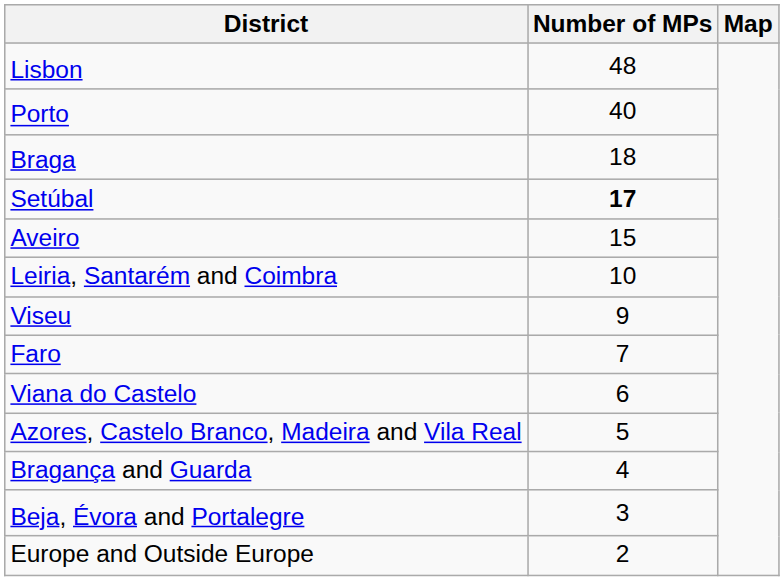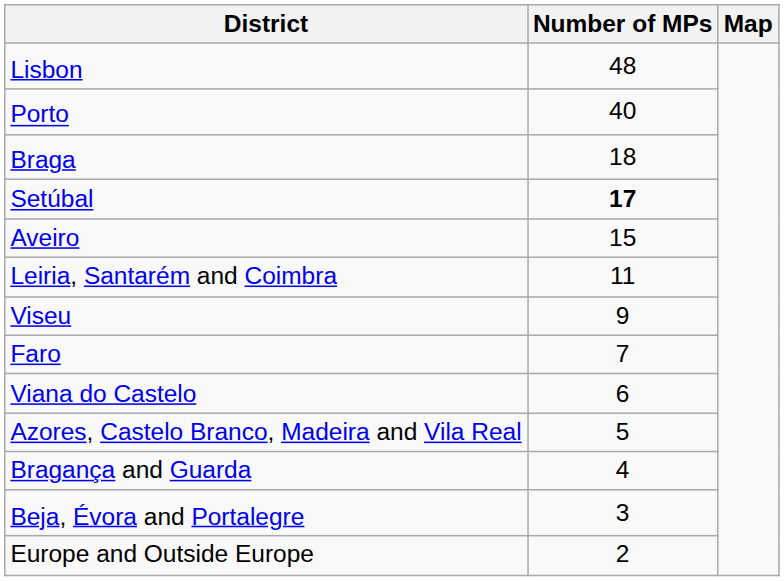(623, 276) 10 -> (623, 276) 11
